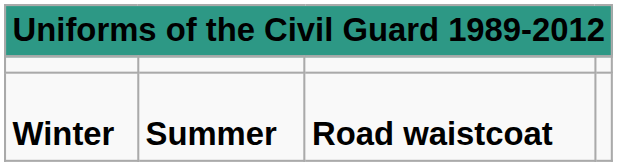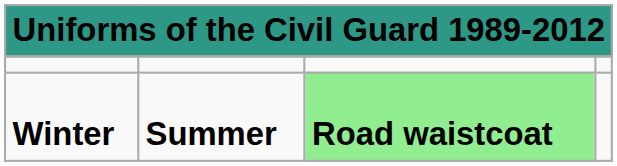(432, 134) no background -> (432, 134) lightgreen background
